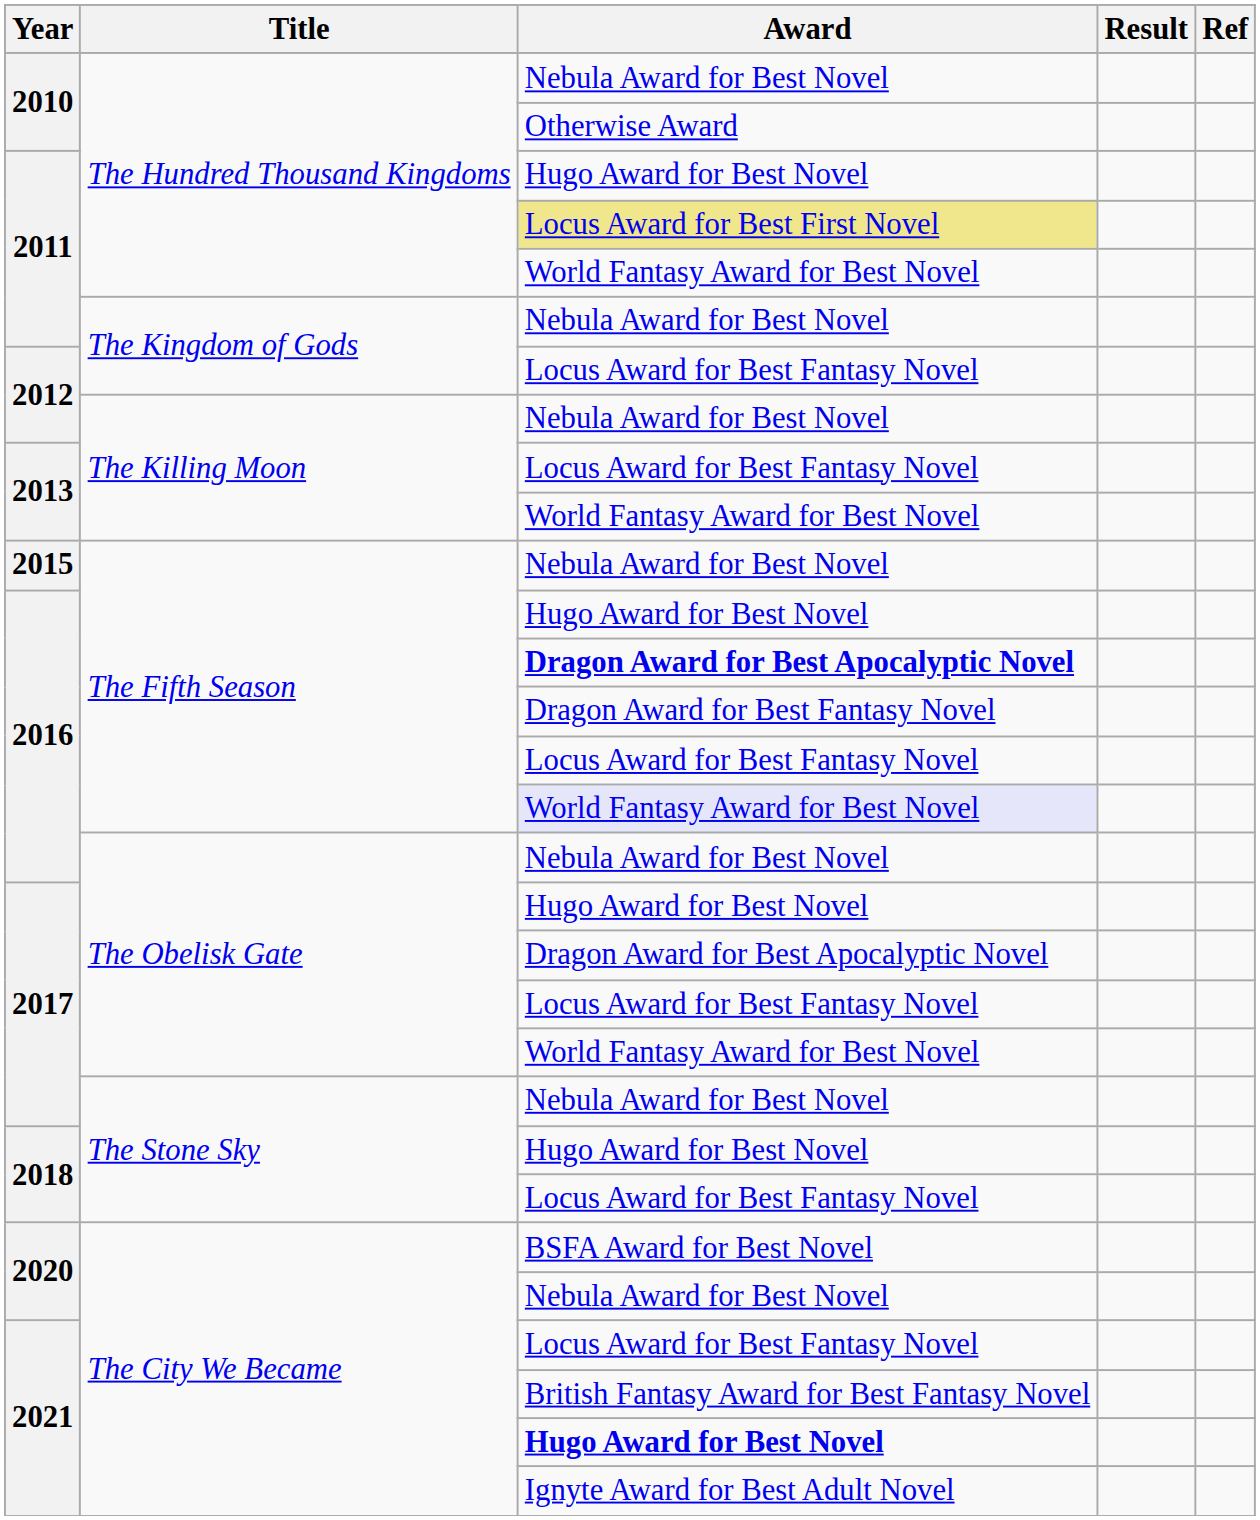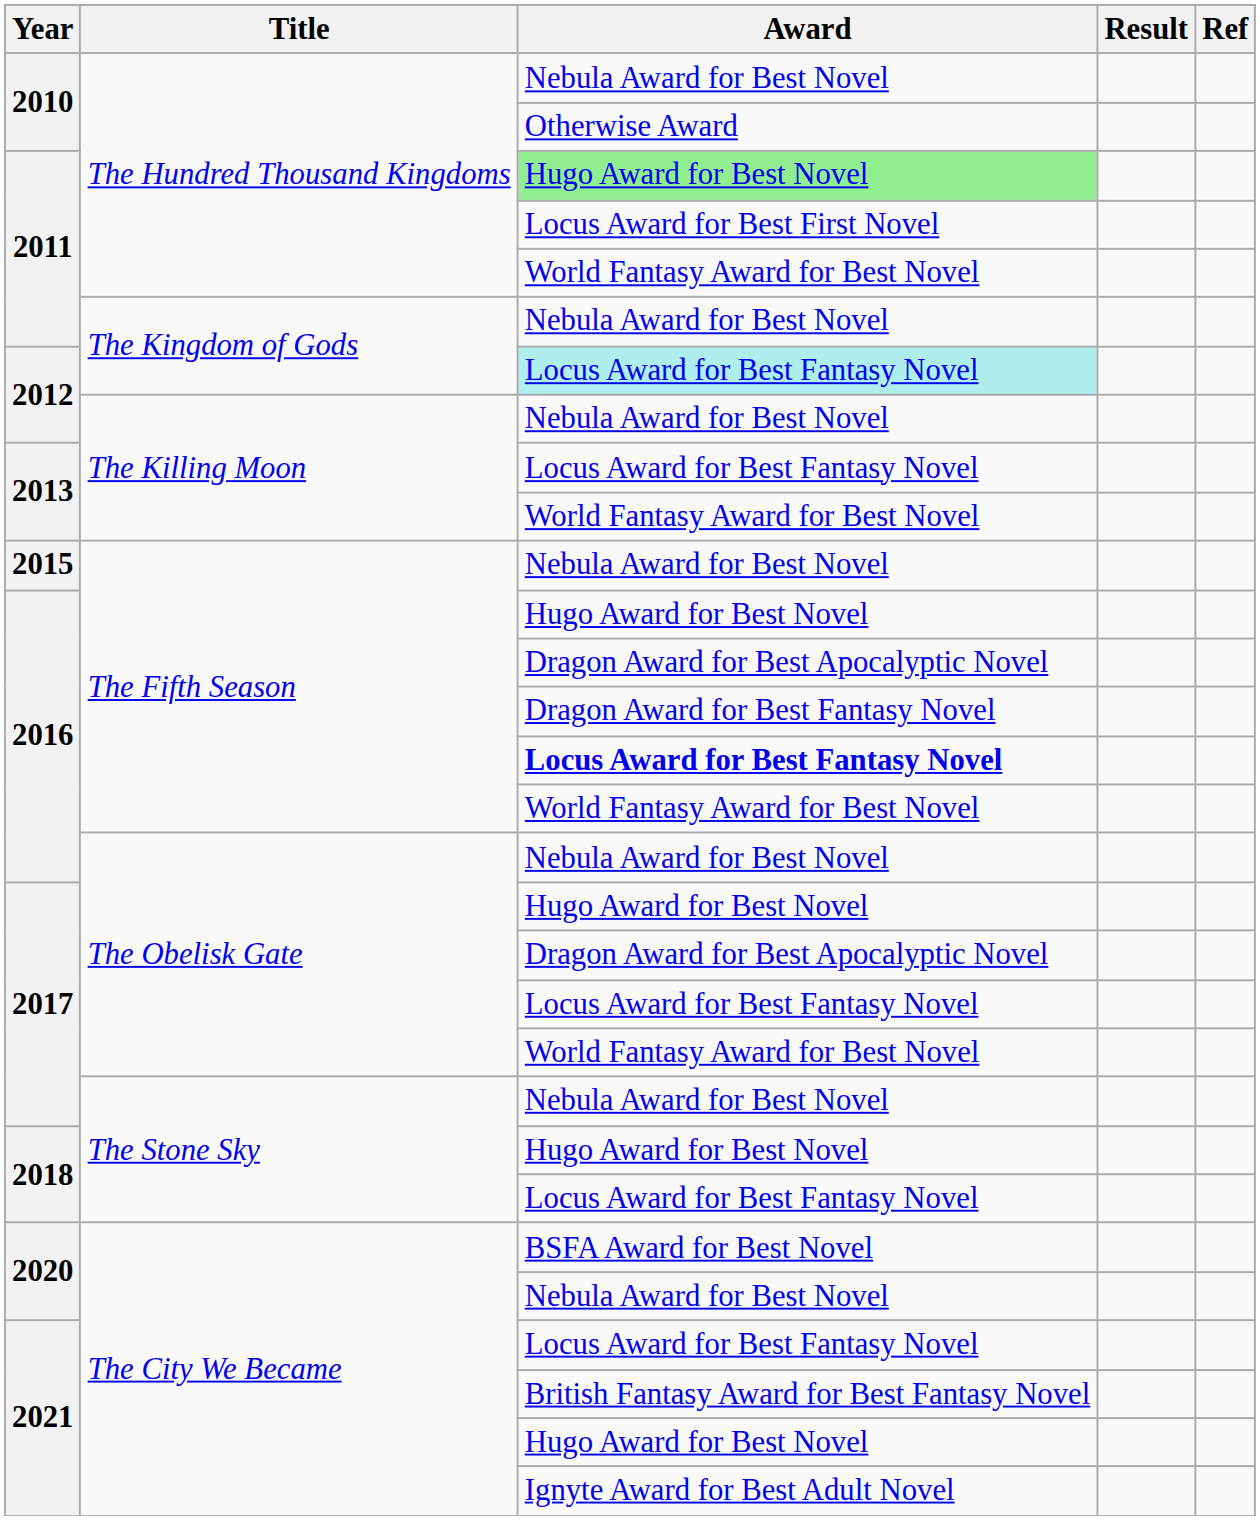(697, 175) no background -> (697, 175) lightgreen background
(732, 223) khaki background -> (732, 223) no background
(752, 369) no background -> (752, 369) paleturquoise background
(799, 662) bold -> (787, 662) normal
(752, 759) normal -> (764, 759) bold
(752, 808) lavender background -> (752, 808) no background
(704, 1441) bold -> (697, 1441) normal
